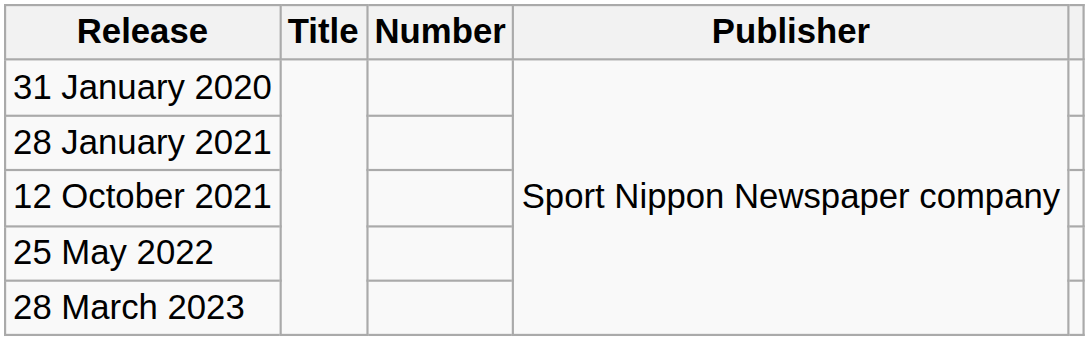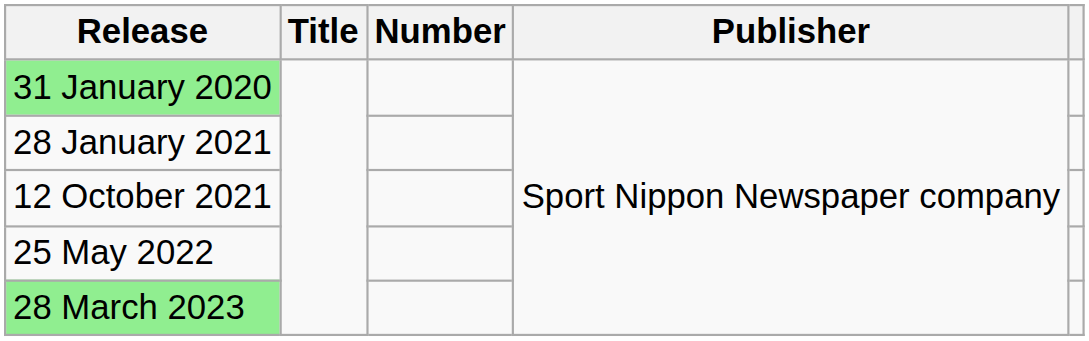(142, 87) no background -> (142, 87) lightgreen background
(129, 307) no background -> (129, 307) lightgreen background
